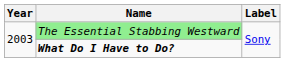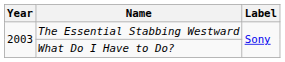(139, 31) lightgreen background -> (139, 31) no background
(106, 48) bold -> (106, 48) normal
